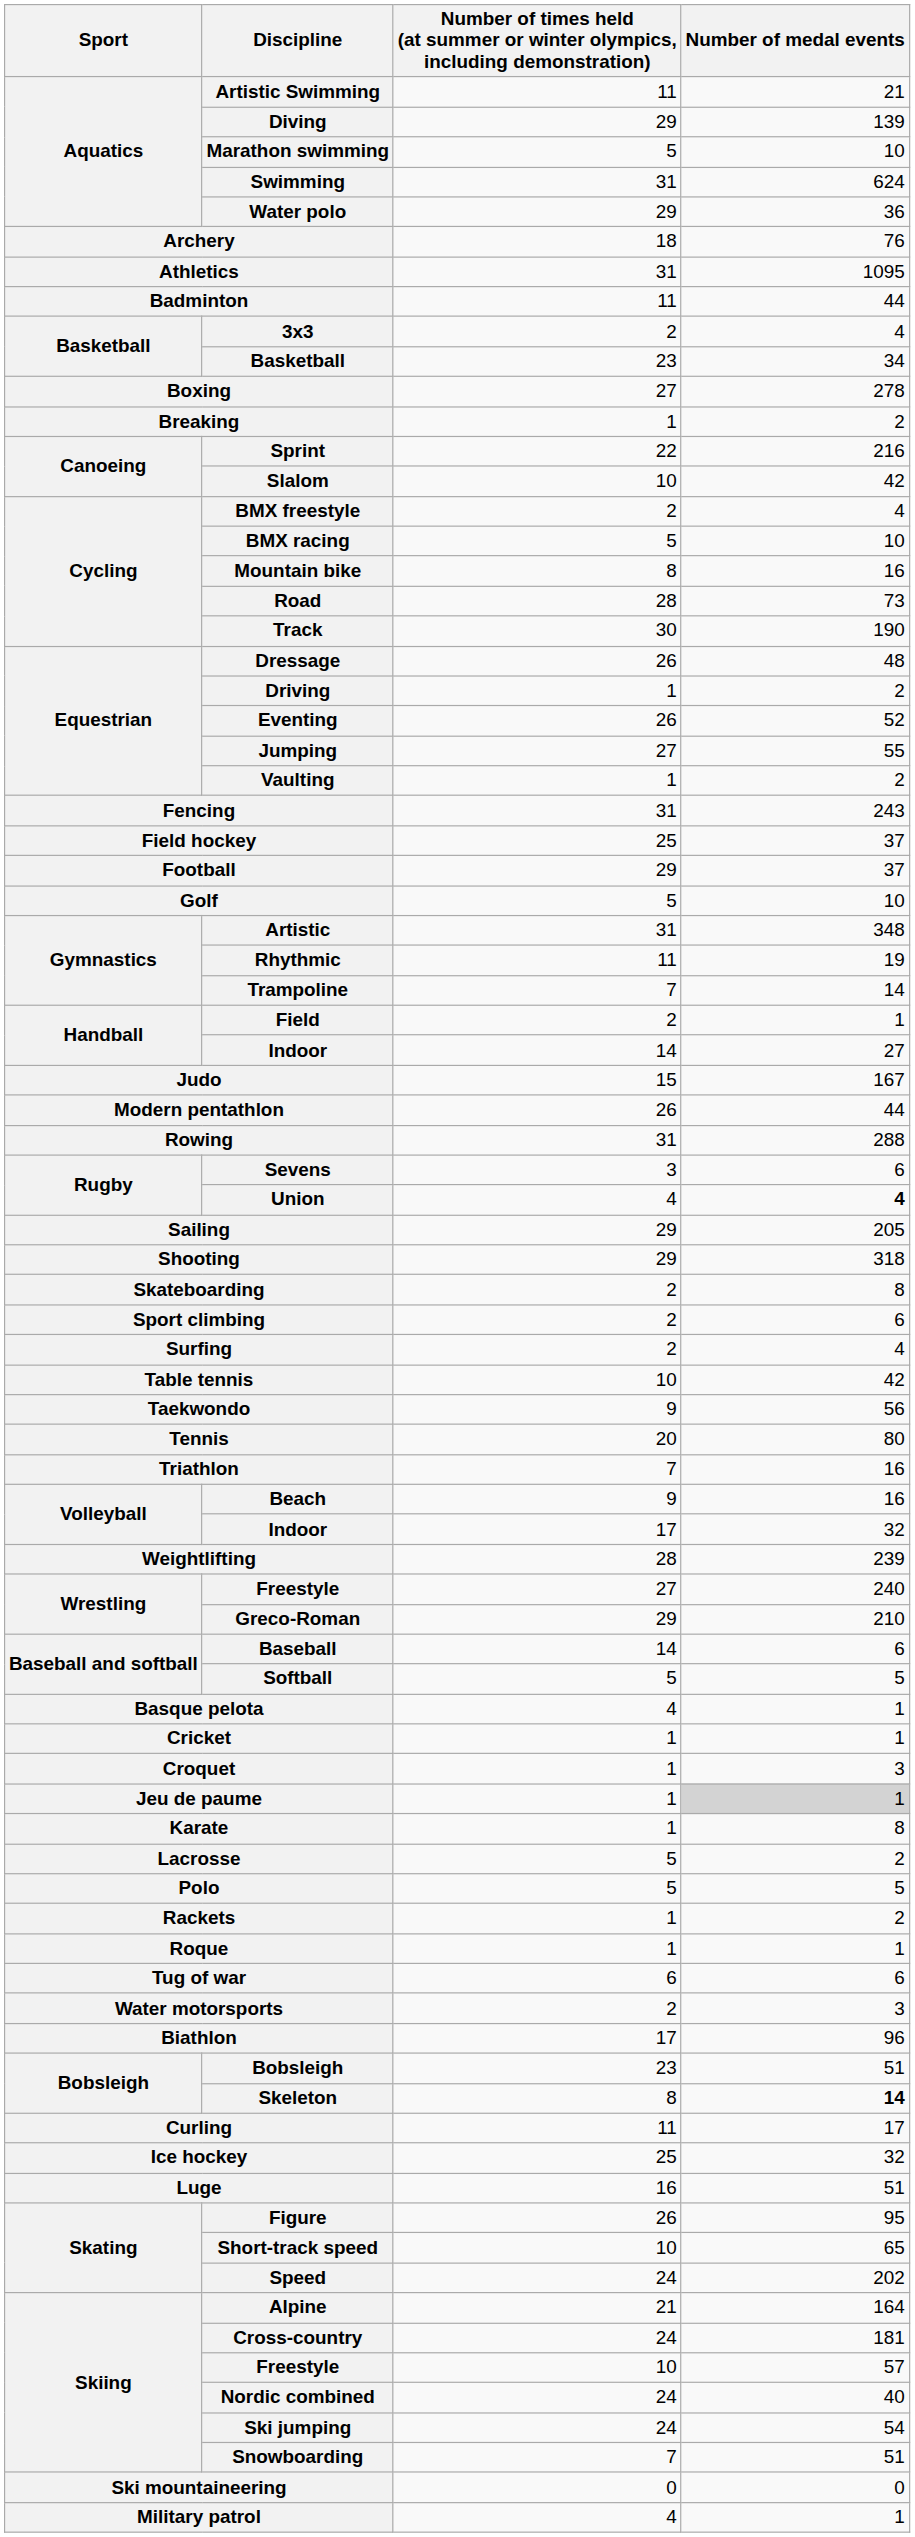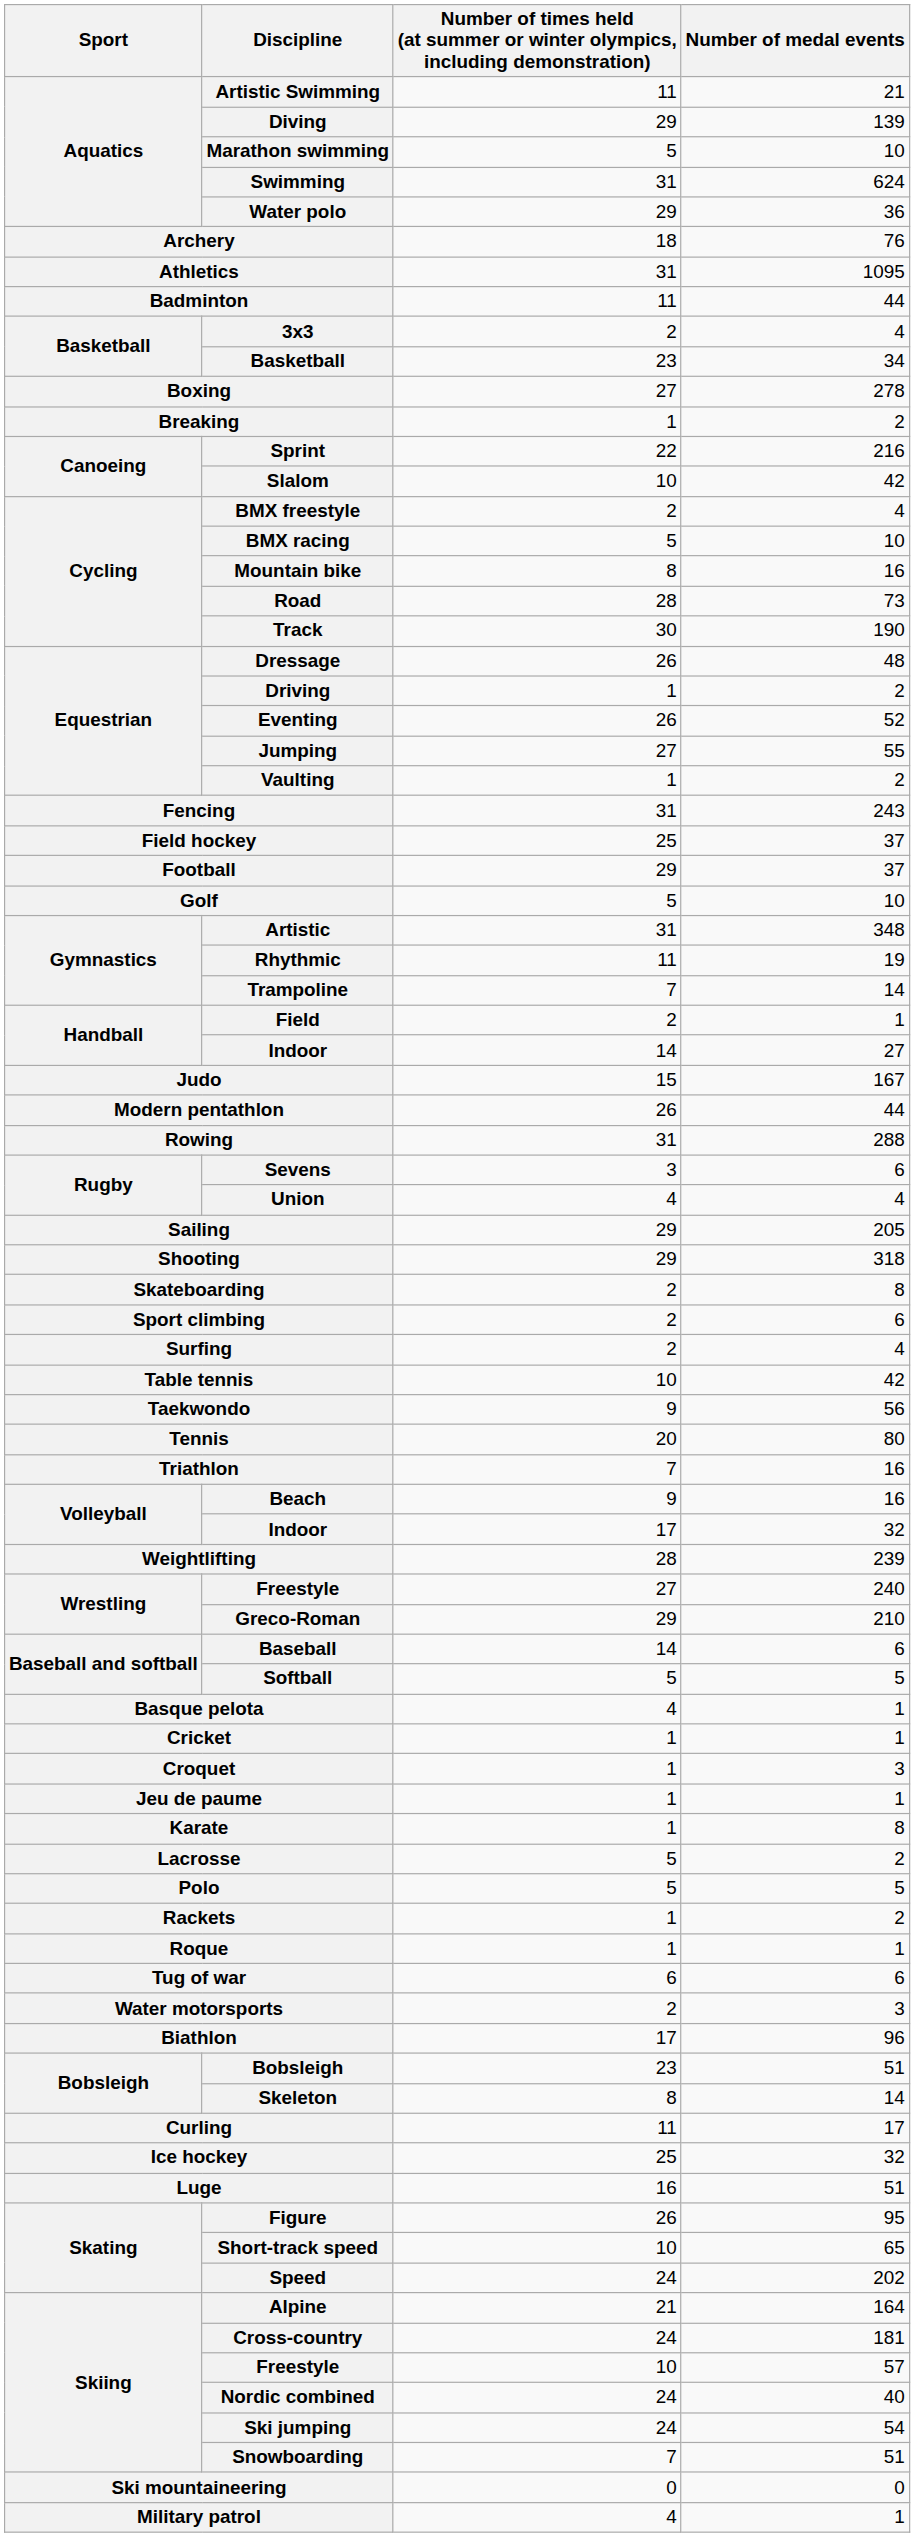(900, 1199) bold -> (900, 1199) normal
(900, 1798) lightgrey background -> (900, 1798) no background
(894, 2098) bold -> (894, 2098) normal
